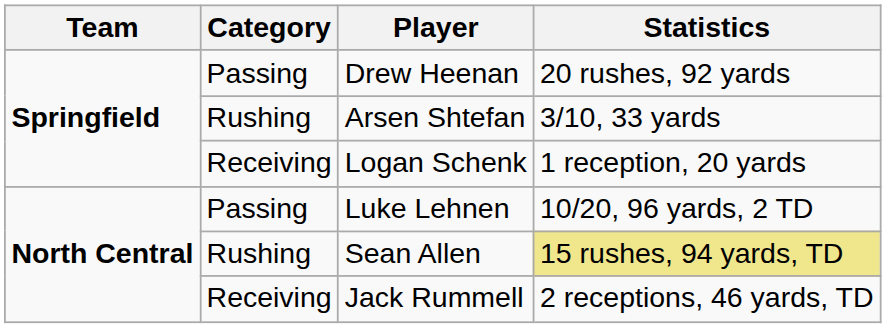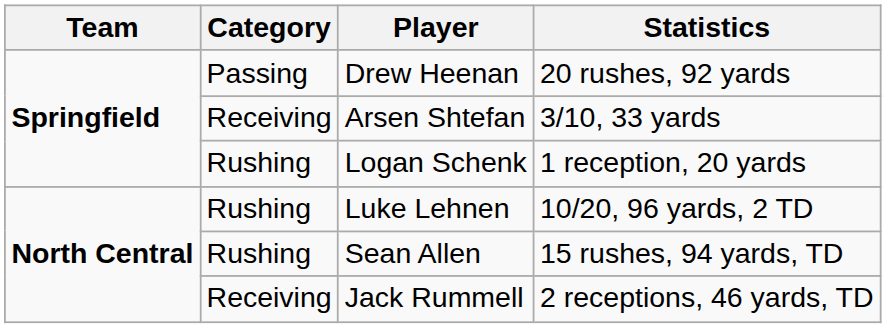(259, 117) Rushing -> (269, 117) Receiving
(269, 163) Receiving -> (259, 163) Rushing
(257, 208) Passing -> (259, 208) Rushing
(692, 253) khaki background -> (692, 253) no background
